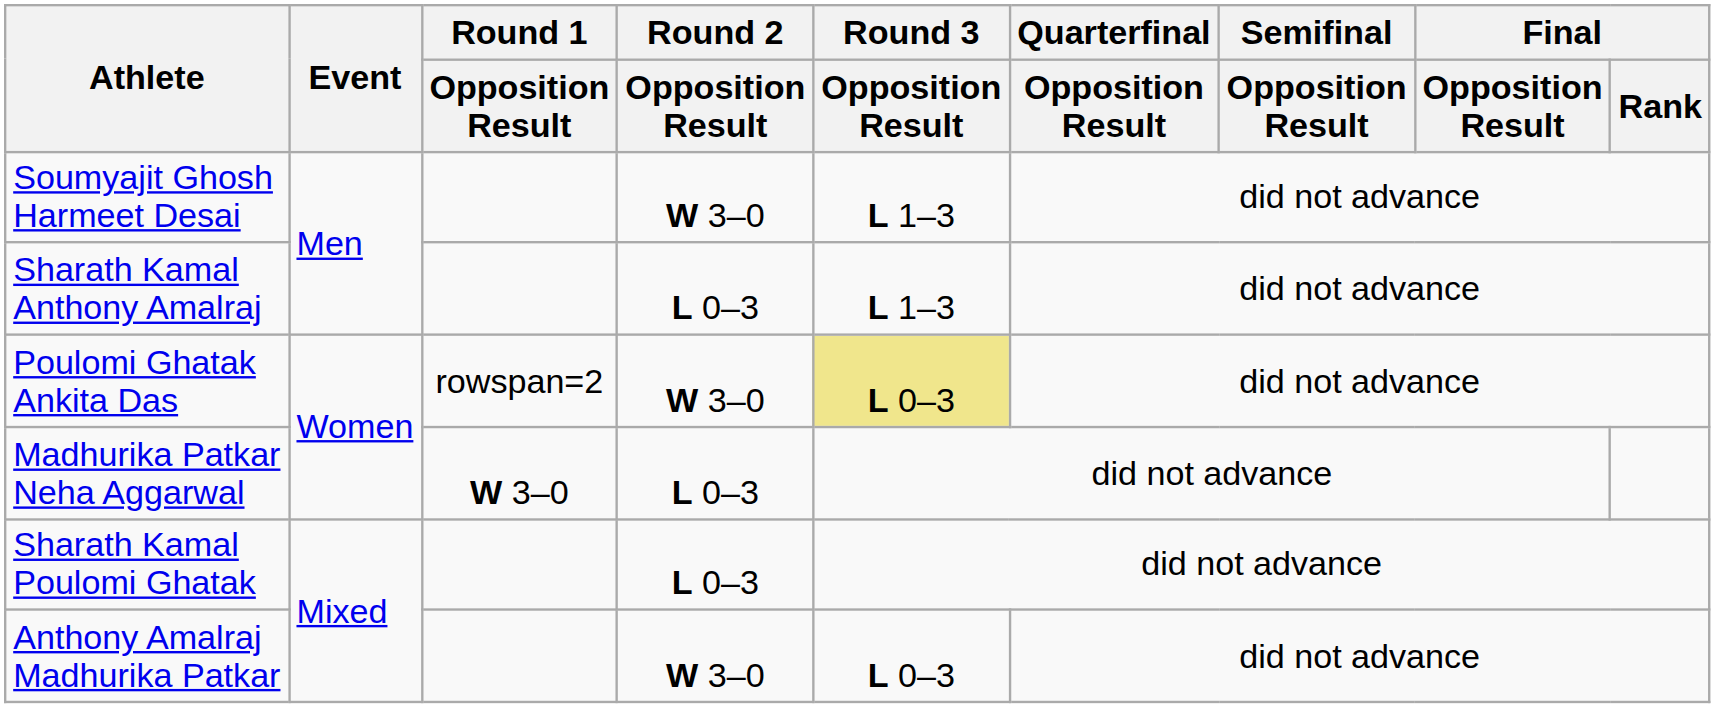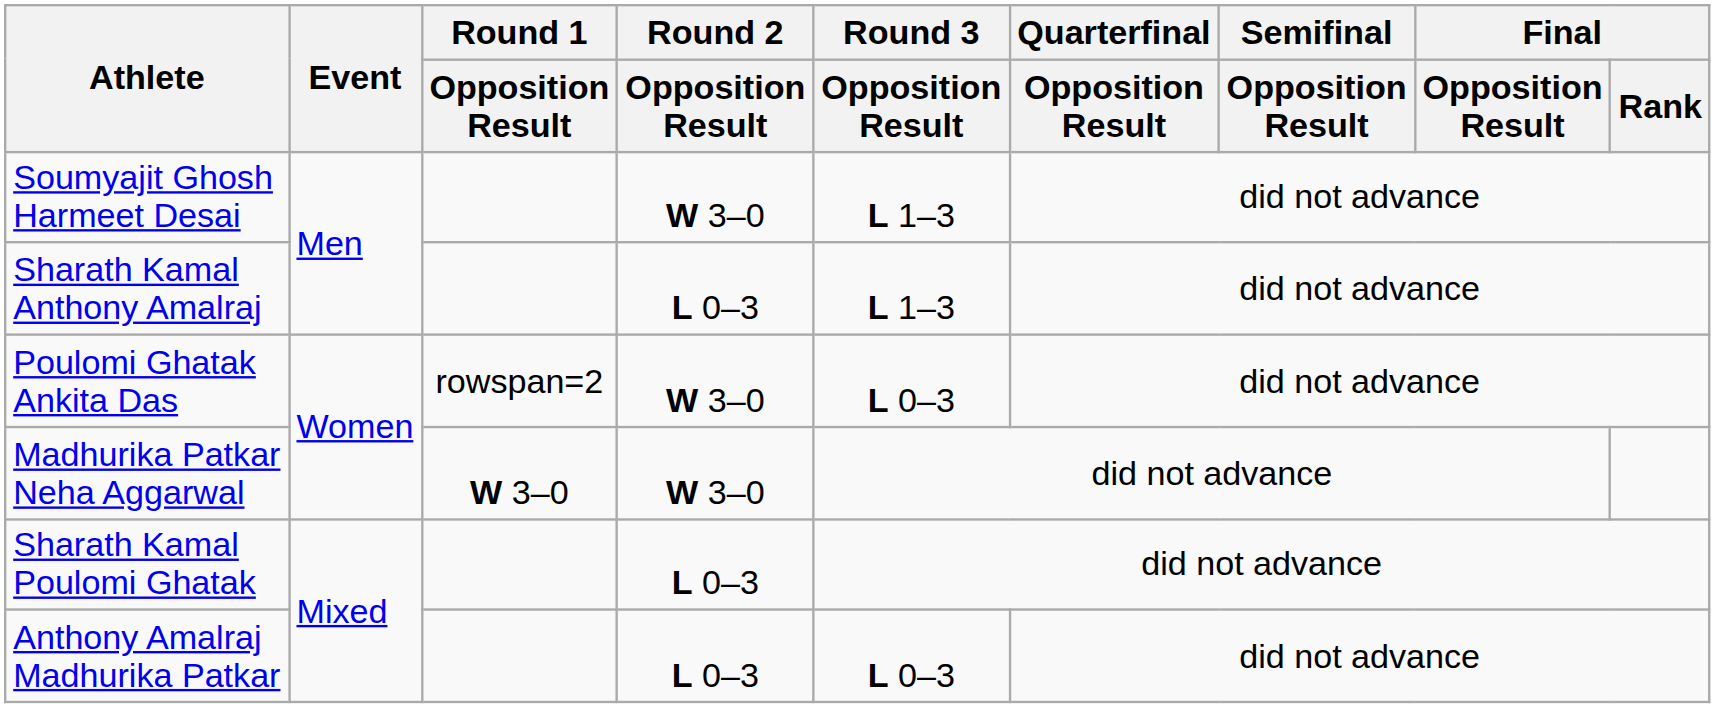(911, 400) khaki background -> (911, 400) no background
(715, 492) L 0–3 -> (715, 492) W 3–0
(715, 675) W 3–0 -> (715, 675) L 0–3
